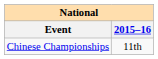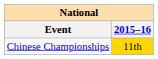(132, 46) no background -> (132, 46) gold background
